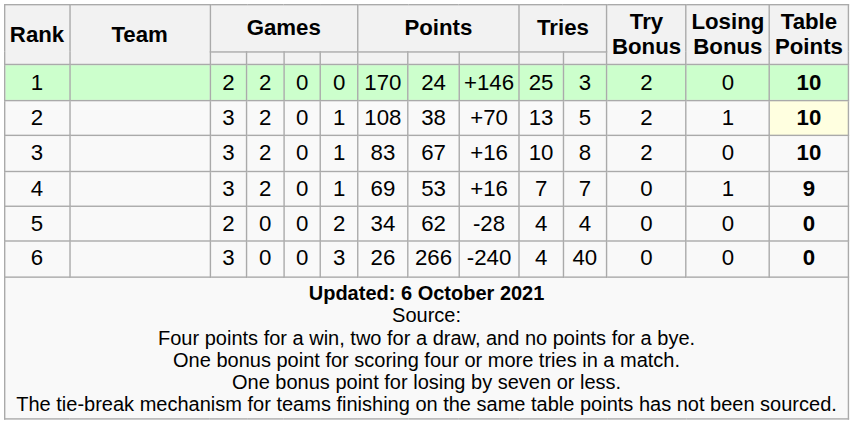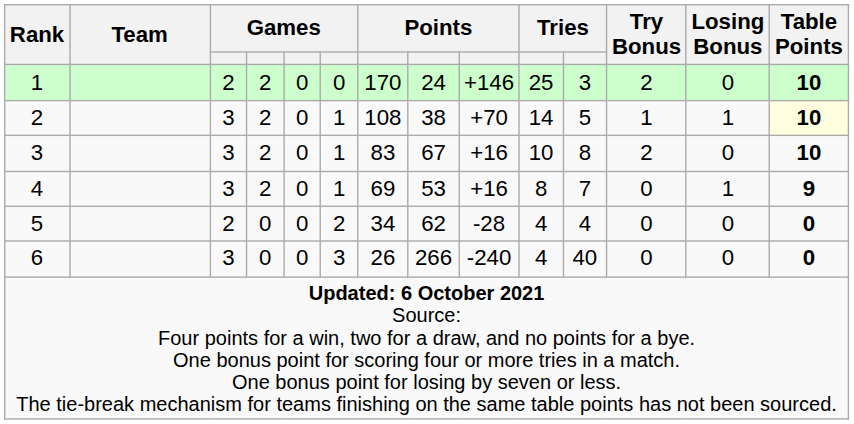(541, 117) 13 -> (541, 117) 14
(647, 117) 2 -> (647, 117) 1
(541, 188) 7 -> (541, 188) 8
